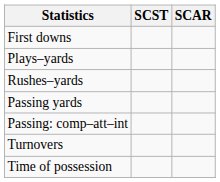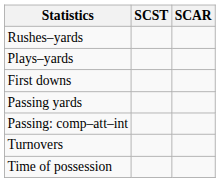rows swapped: (39, 37) <-> (45, 80)
